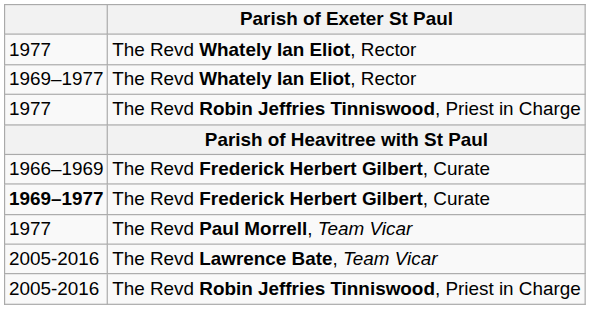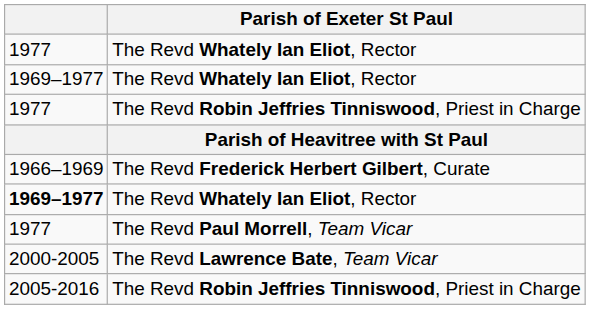(301, 199) The Revd Frederick Herbert Gilbert, Curate -> (264, 199) The Revd Whately Ian Eliot, Rector
(54, 259) 2005-2016 -> (54, 259) 2000-2005
